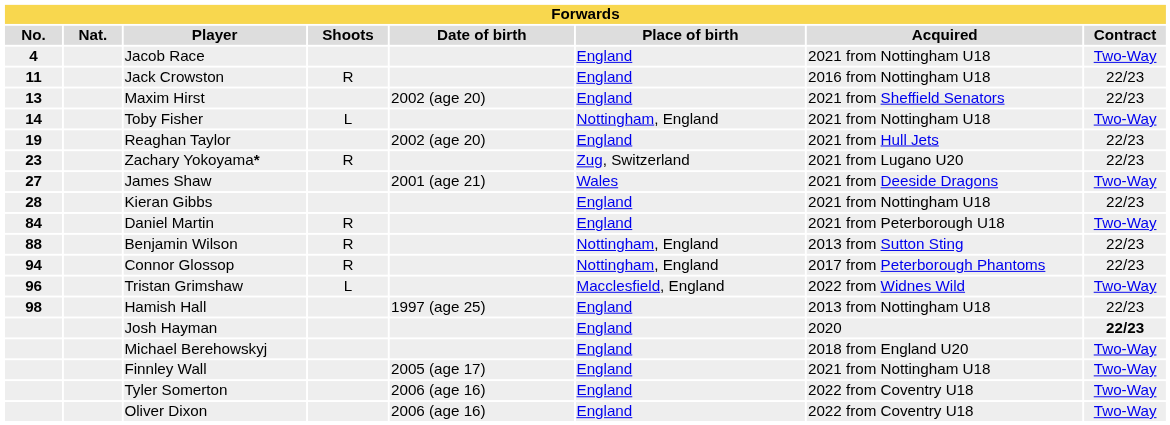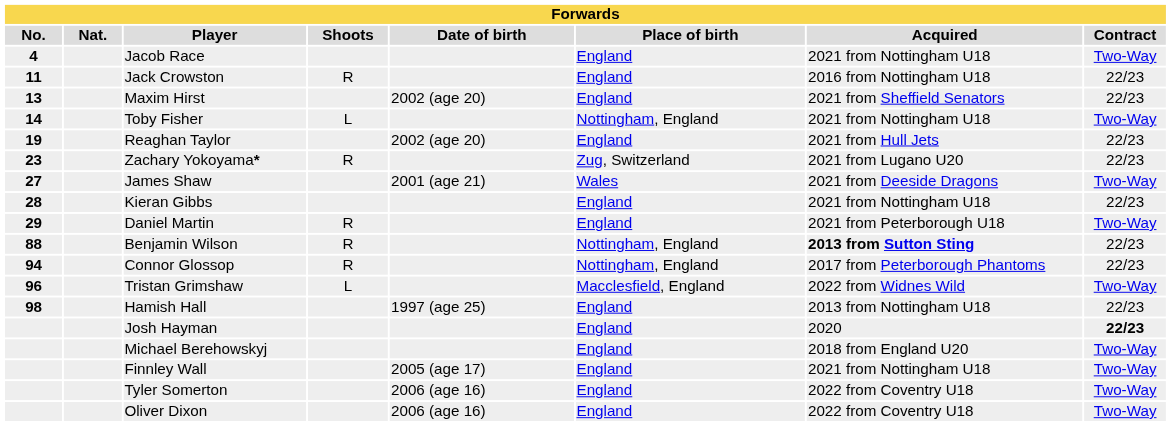(34, 223) 84 -> (34, 223) 29
(886, 244) normal -> (891, 244) bold
